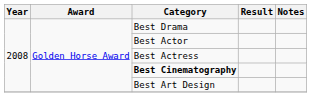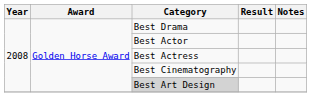(185, 70) bold -> (185, 70) normal
(174, 85) no background -> (174, 85) lightgrey background
